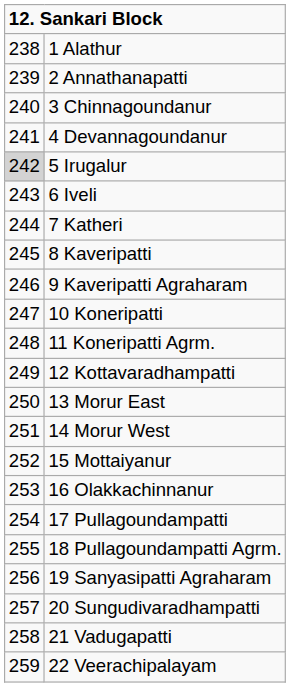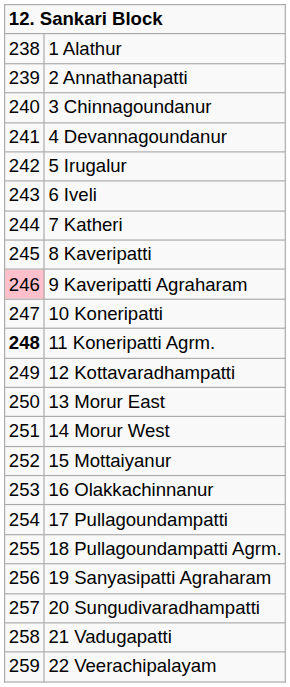(24, 166) lightgrey background -> (24, 166) no background
(24, 284) no background -> (24, 284) pink background
(24, 343) normal -> (24, 343) bold
